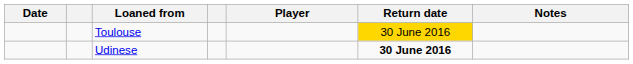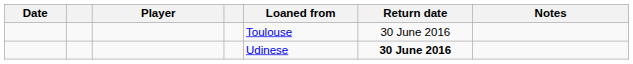columns swapped: (292, 13) <-> (150, 13)
(415, 31) gold background -> (415, 31) no background
